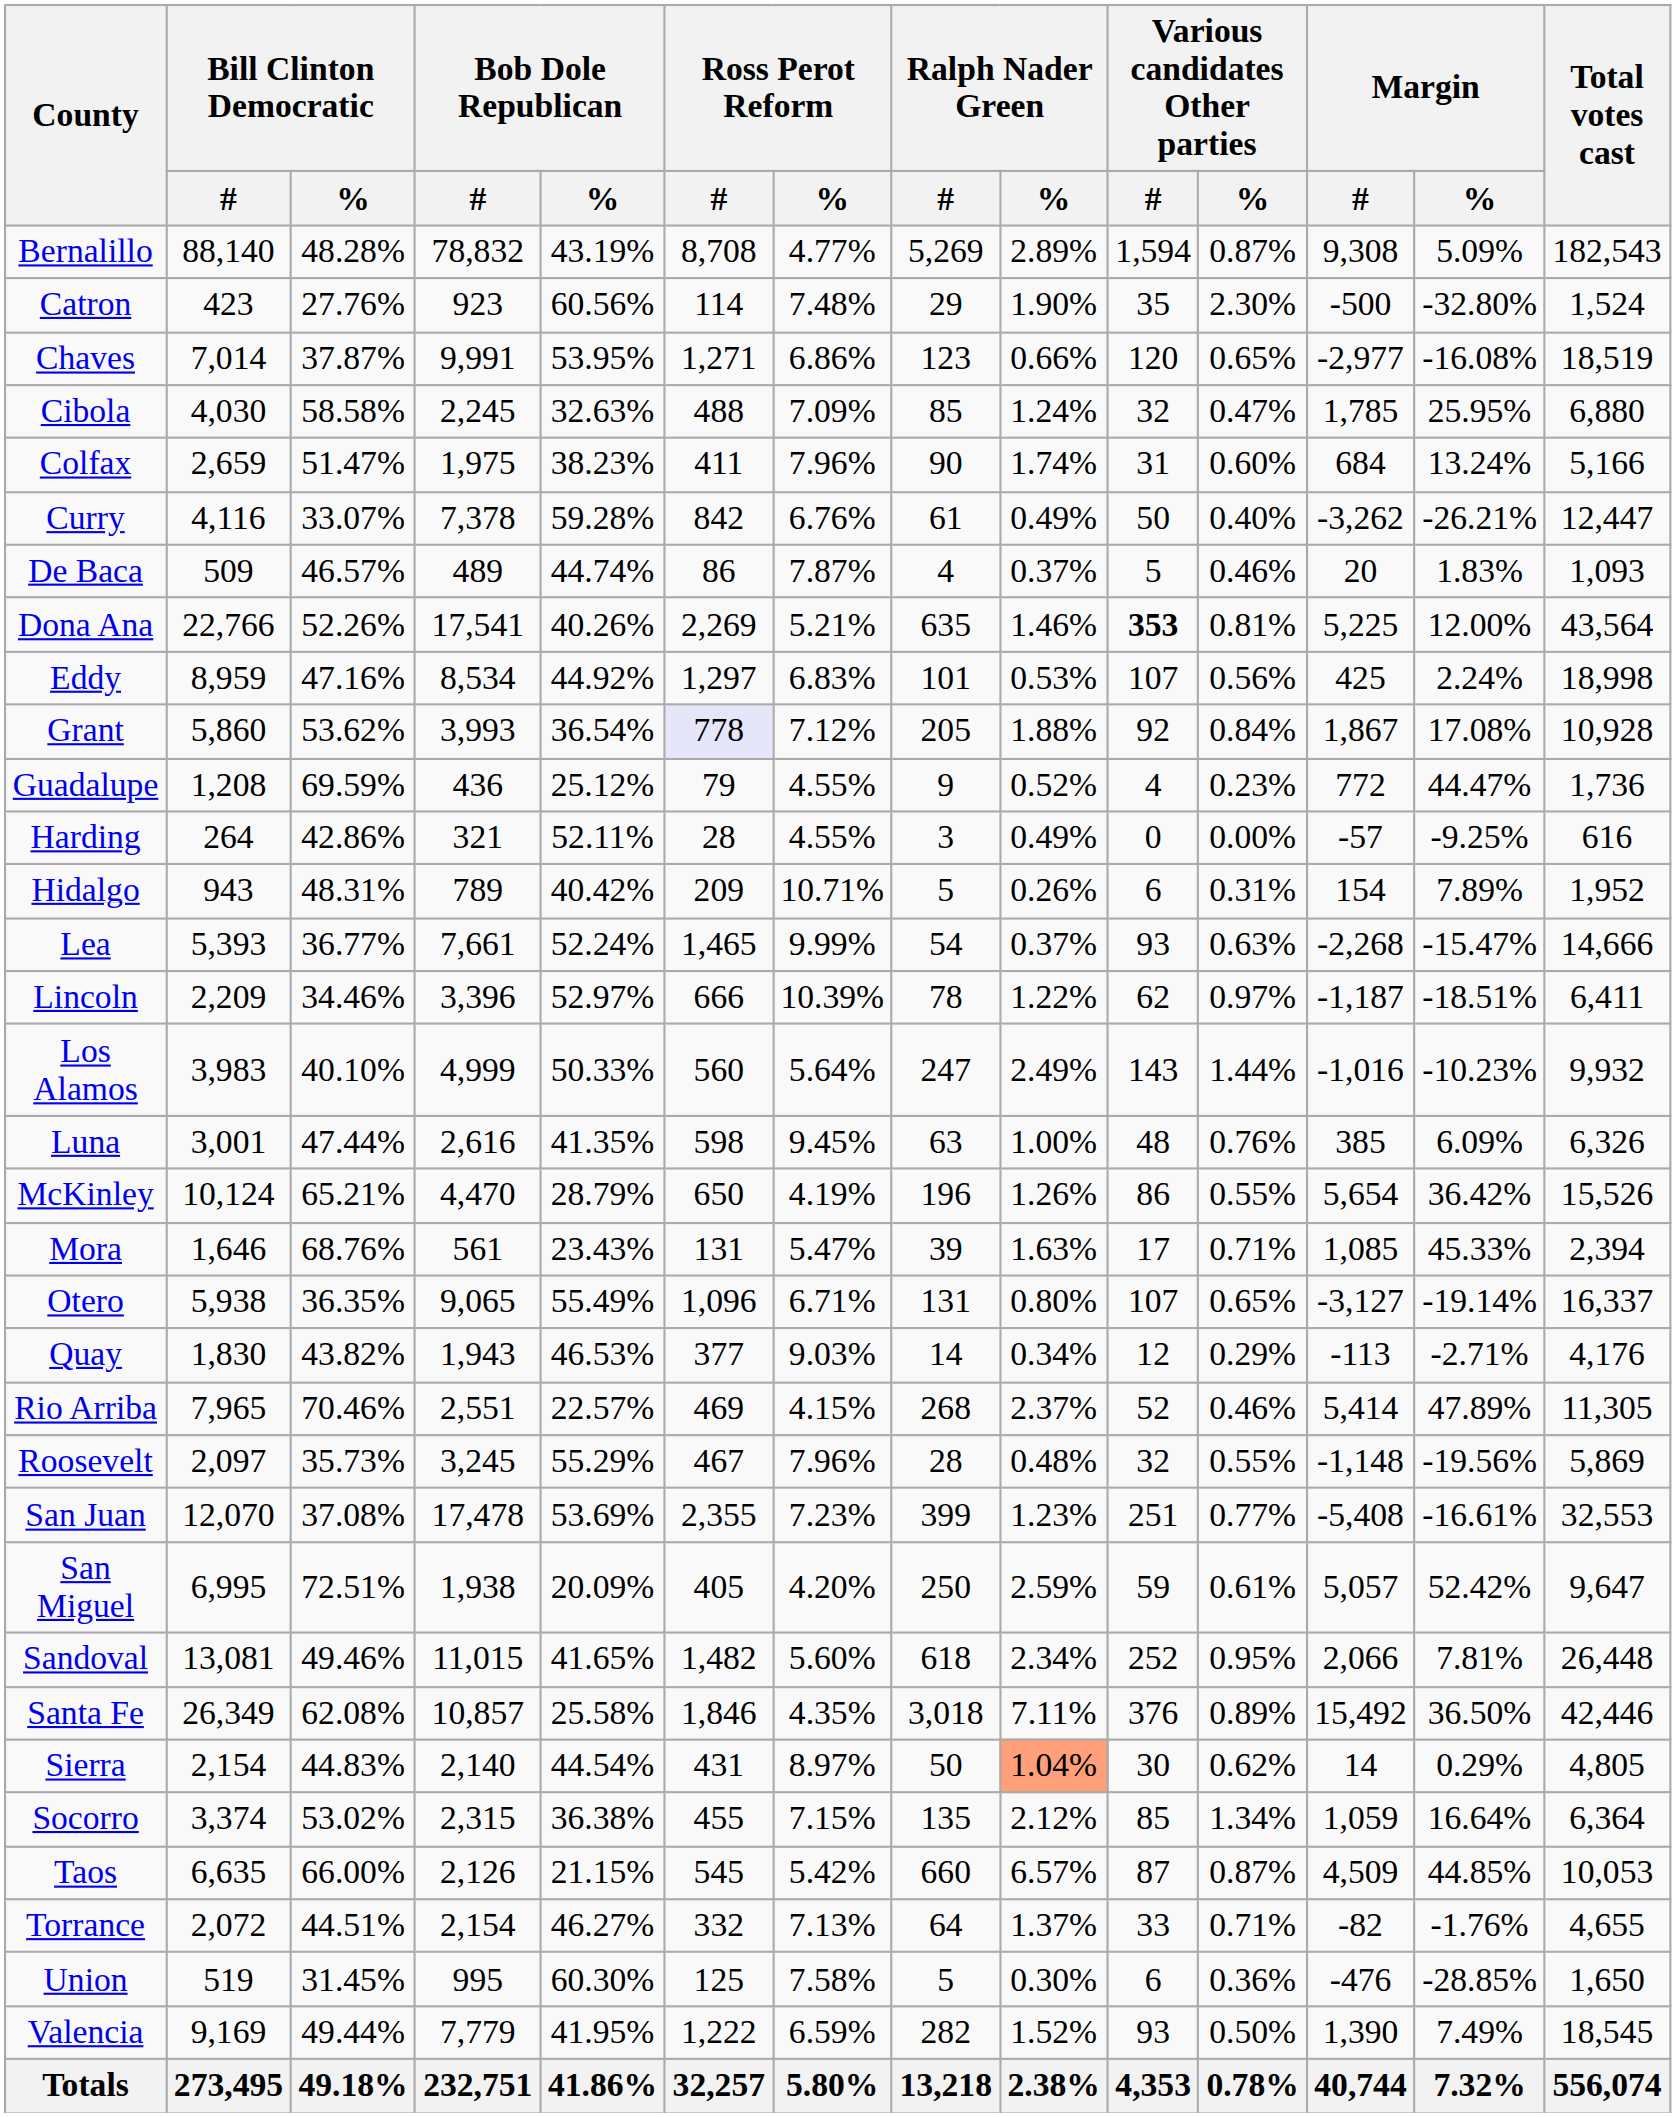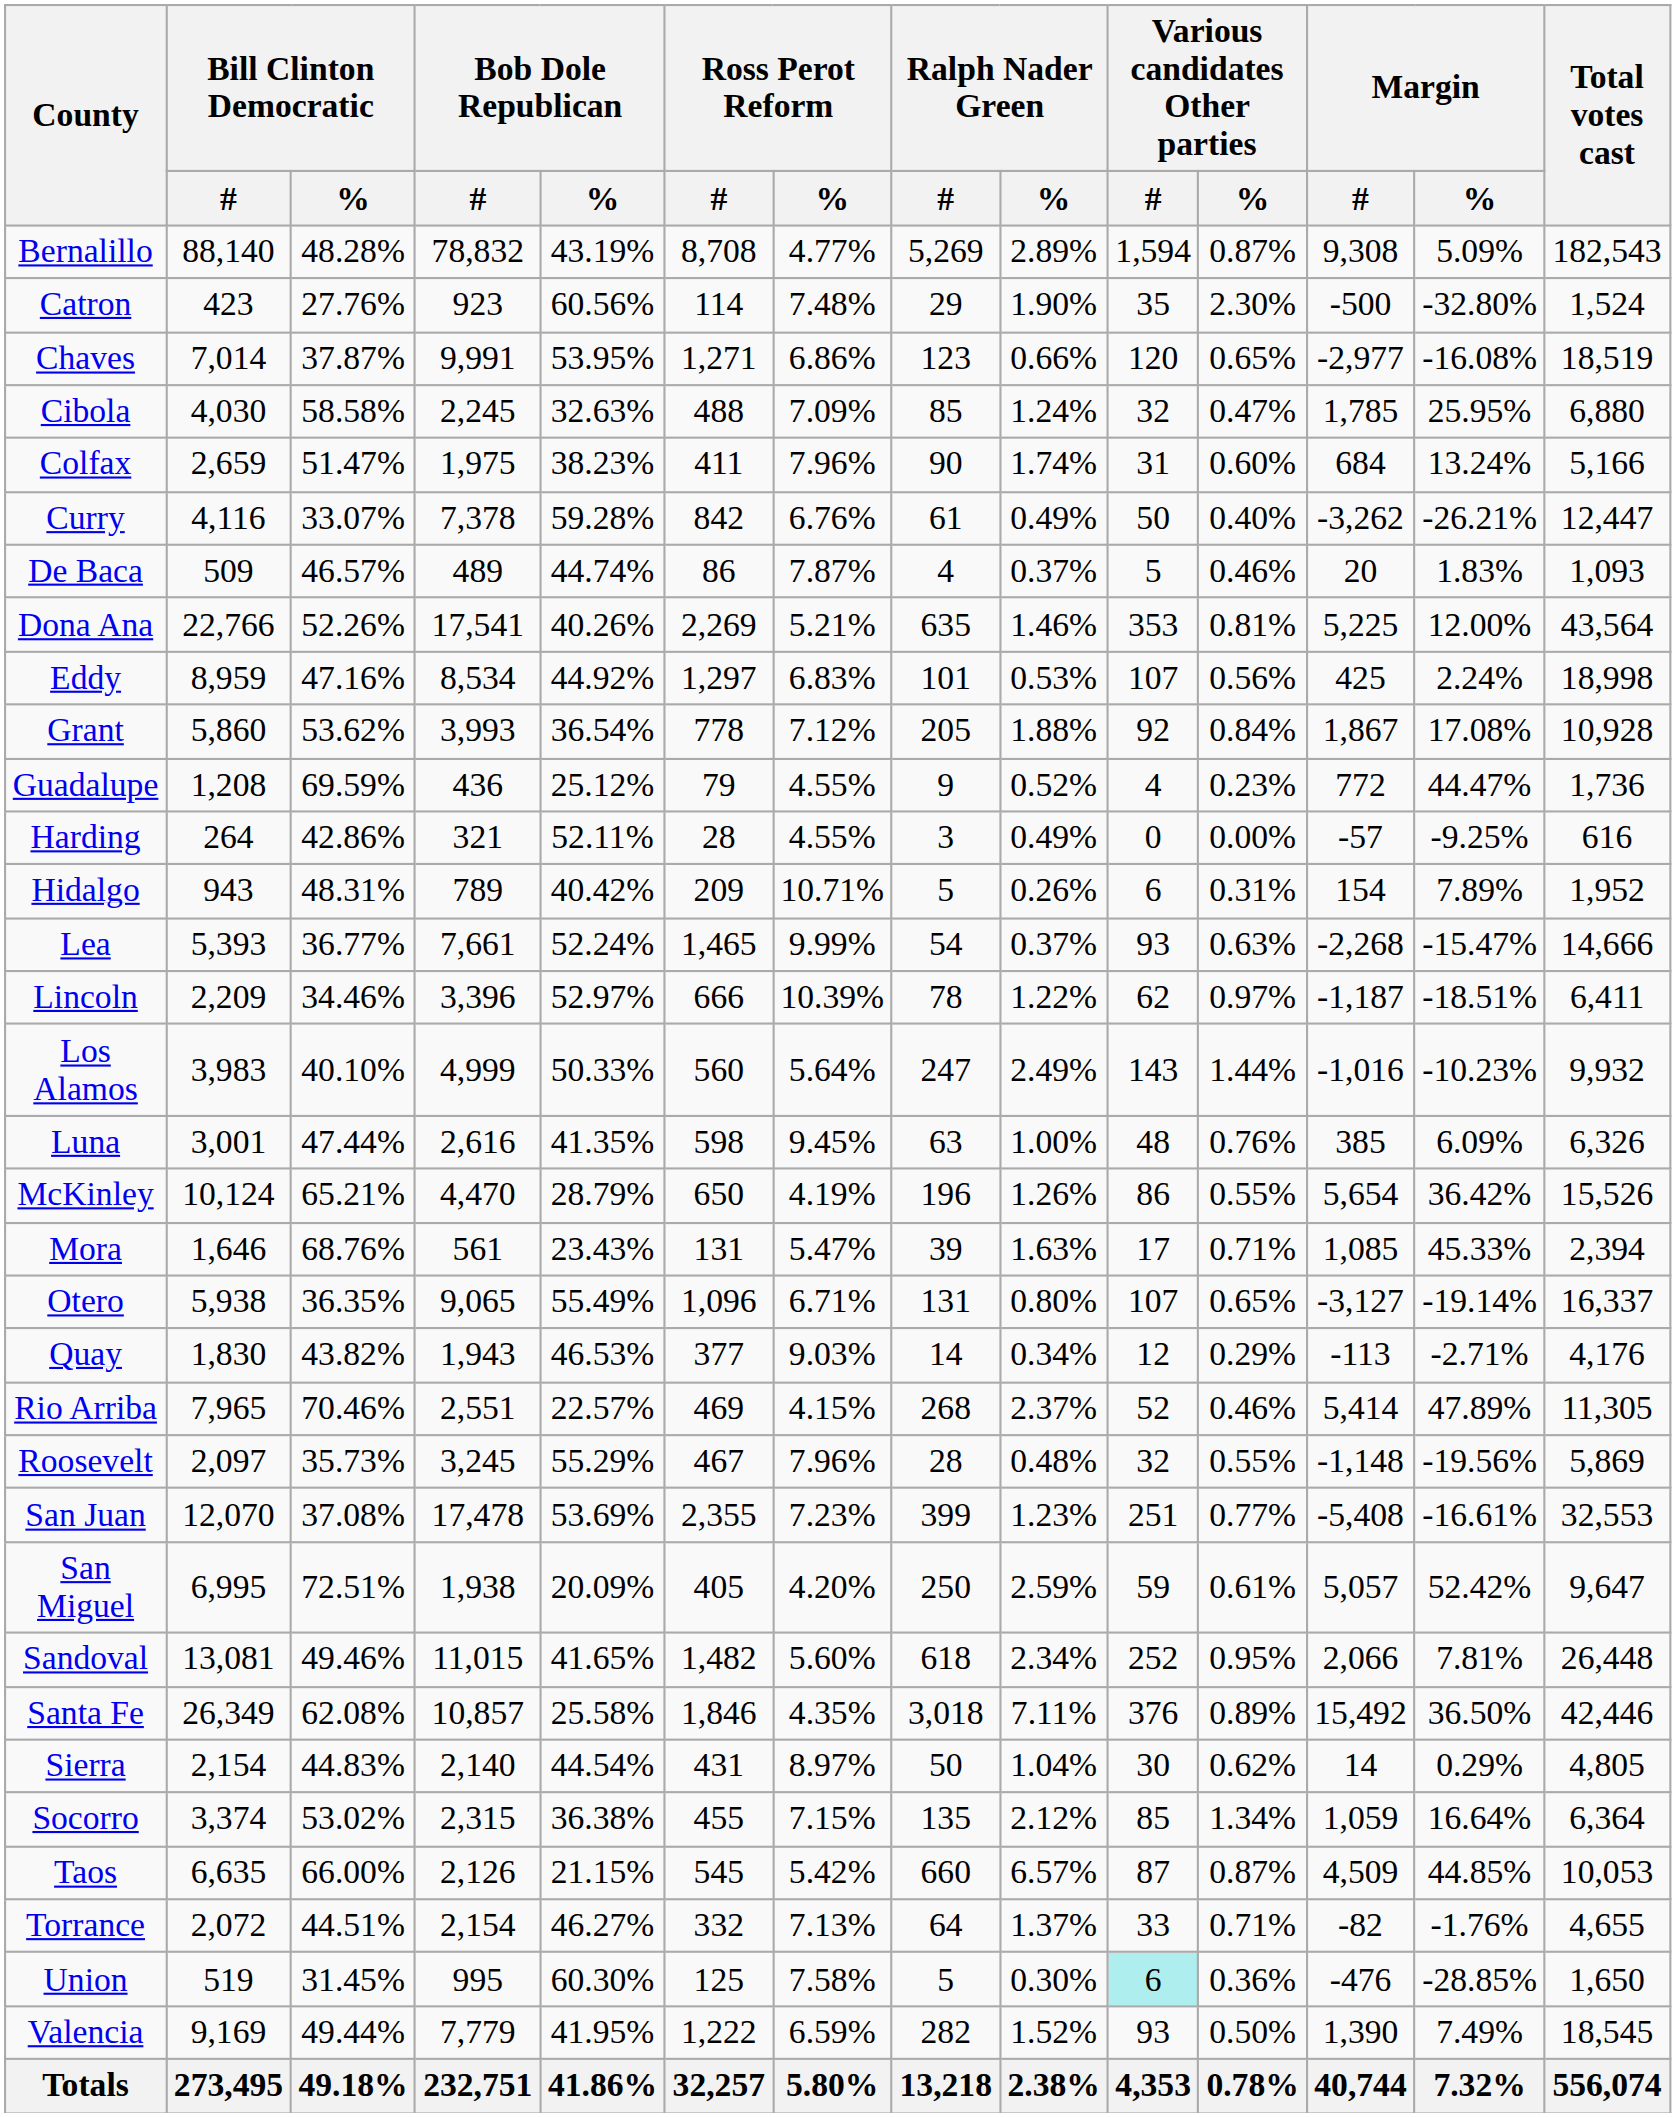(1153, 624) bold -> (1153, 624) normal
(719, 730) lavender background -> (719, 730) no background
(1054, 1765) lightsalmon background -> (1054, 1765) no background
(1153, 1978) no background -> (1153, 1978) paleturquoise background
